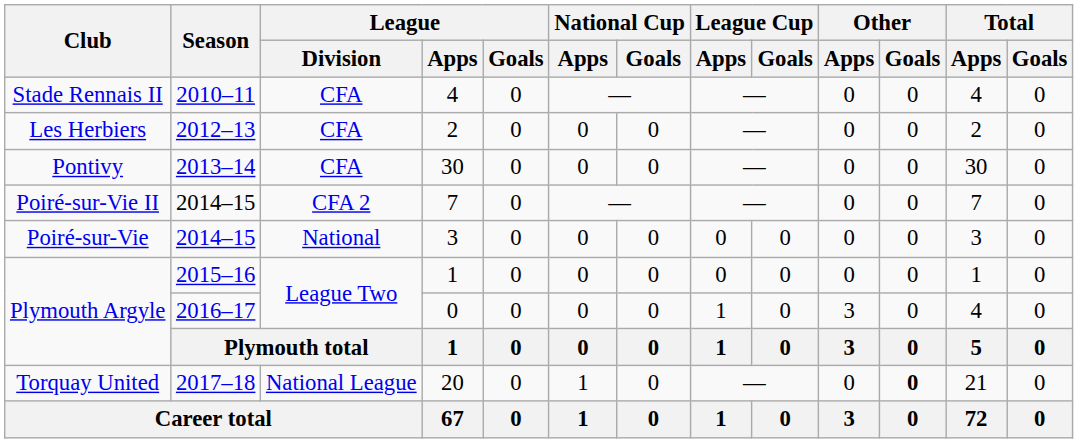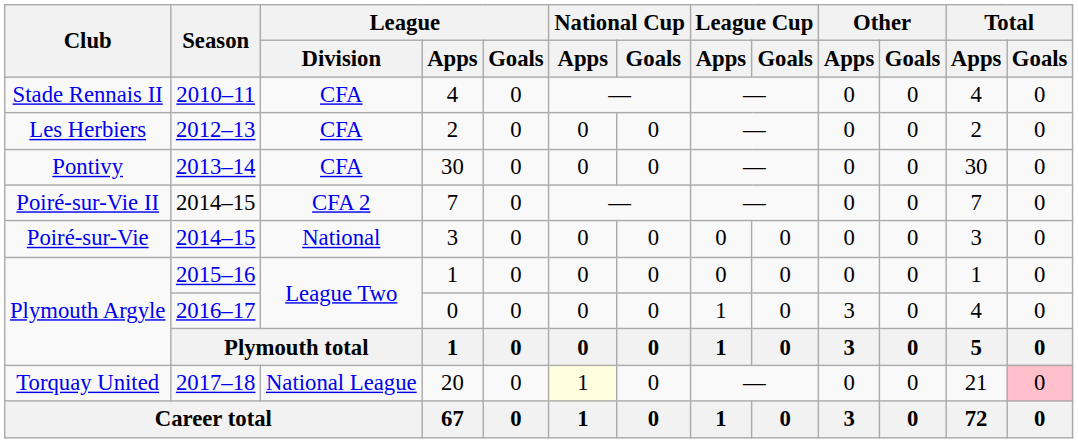(583, 382) no background -> (583, 382) lightyellow background
(913, 382) bold -> (913, 382) normal
(1040, 382) no background -> (1040, 382) pink background
